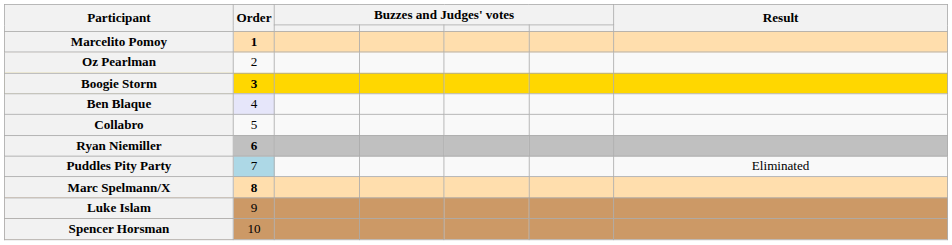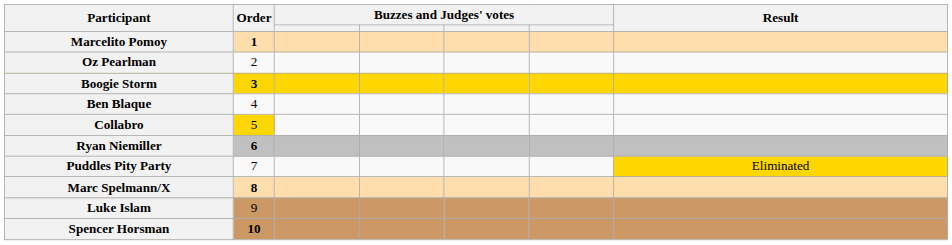(254, 104) lavender background -> (254, 104) no background
(254, 124) no background -> (254, 124) gold background
(254, 166) lightblue background -> (254, 166) no background
(781, 166) no background -> (781, 166) gold background
(254, 229) normal -> (254, 229) bold
